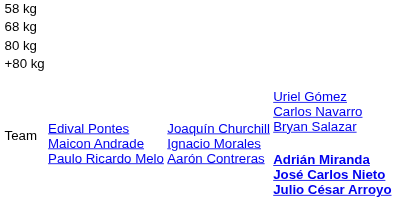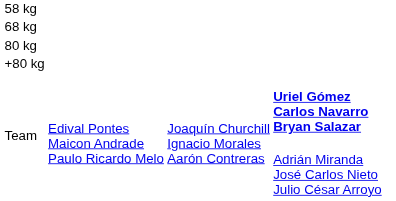(318, 111) normal -> (321, 111) bold
(332, 175) bold -> (327, 175) normal
